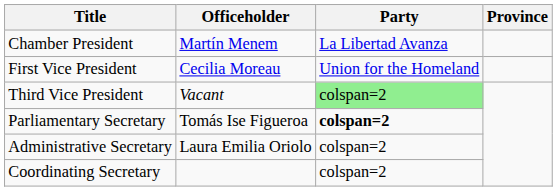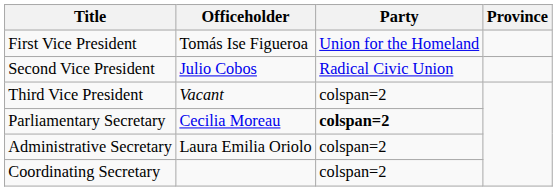- row: (71, 43)
(230, 69) Cecilia Moreau -> (244, 43) Tomás Ise Figueroa
+ row: (82, 69)
(353, 95) lightgreen background -> (353, 95) no background
(244, 120) Tomás Ise Figueroa -> (230, 120) Cecilia Moreau
